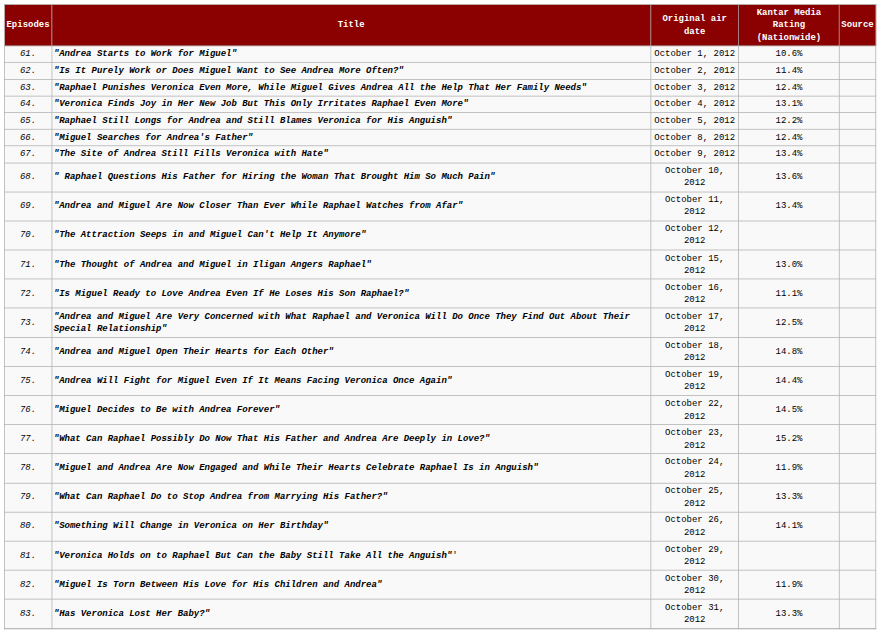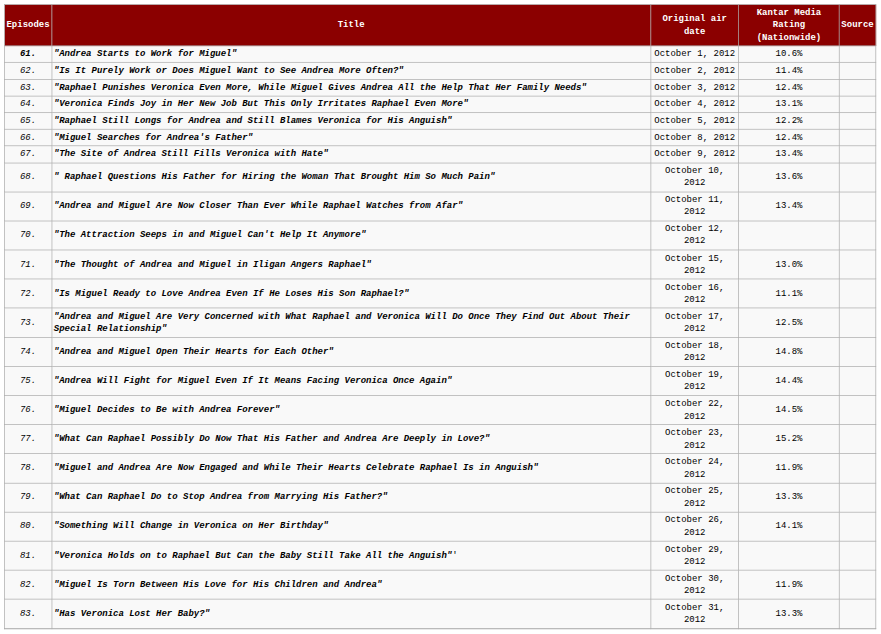(28, 54) normal -> (28, 54) bold
